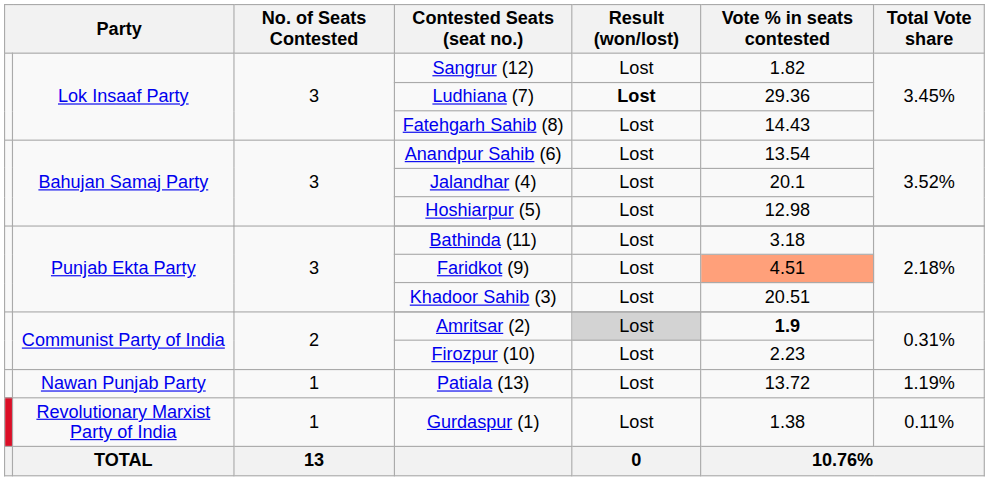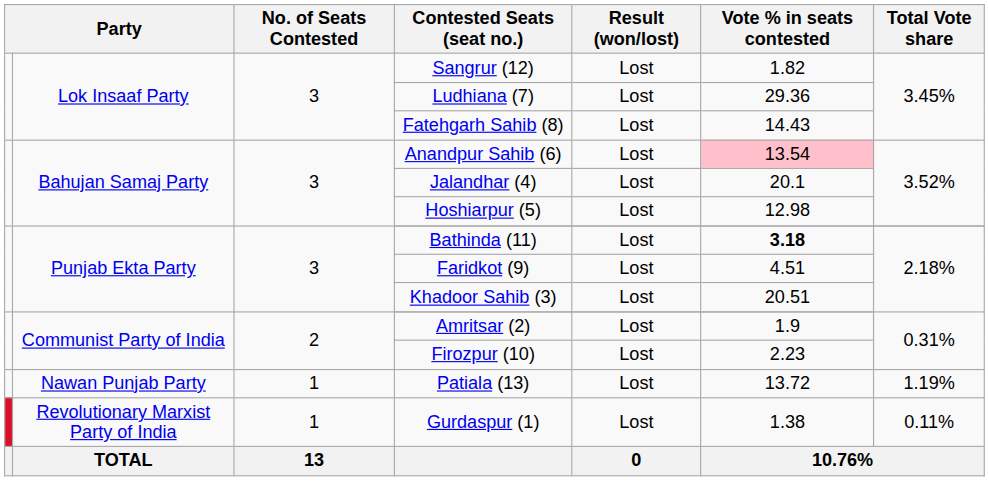(636, 96) bold -> (636, 96) normal
(787, 153) no background -> (787, 153) pink background
(787, 239) normal -> (787, 239) bold
(787, 268) lightsalmon background -> (787, 268) no background
(636, 325) lightgrey background -> (636, 325) no background
(787, 325) bold -> (787, 325) normal
